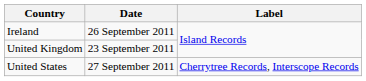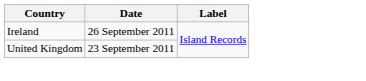- row: (37, 66)
